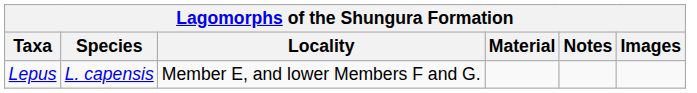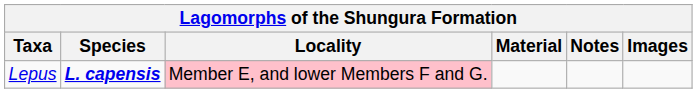(109, 74) normal -> (113, 74) bold
(321, 74) no background -> (328, 74) pink background
